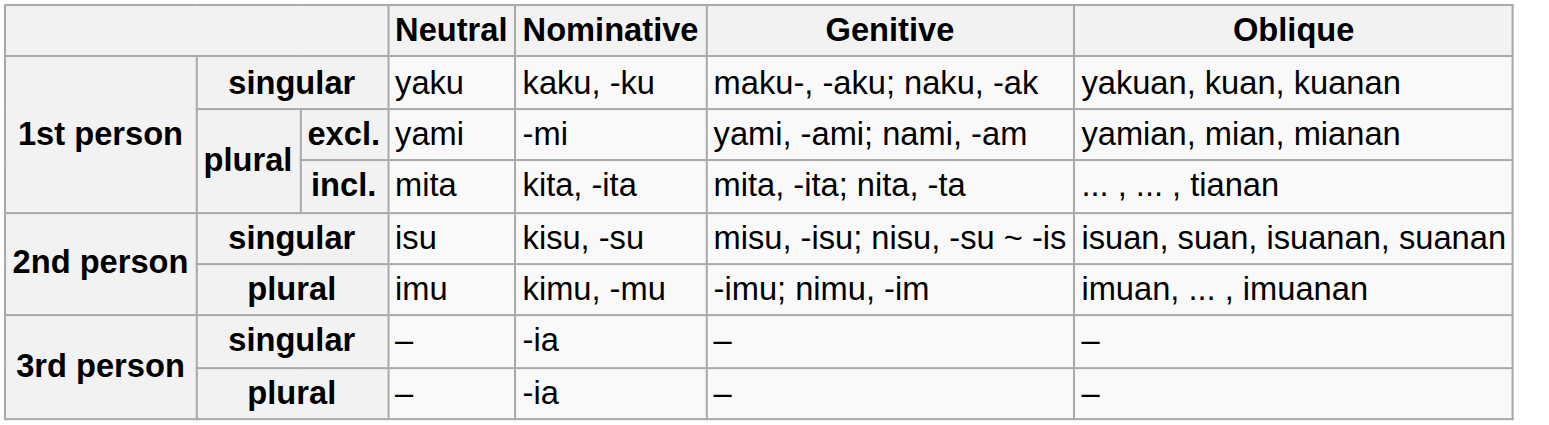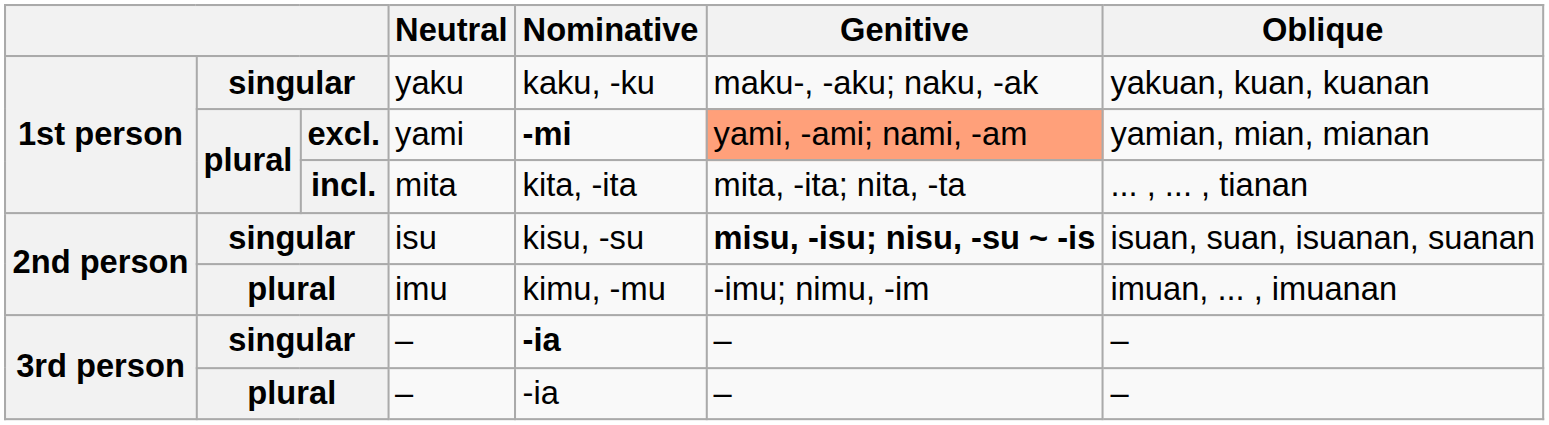(545, 133) normal -> (547, 133) bold
(870, 133) no background -> (870, 133) lightsalmon background
(890, 237) normal -> (904, 237) bold
(541, 340) normal -> (542, 340) bold
